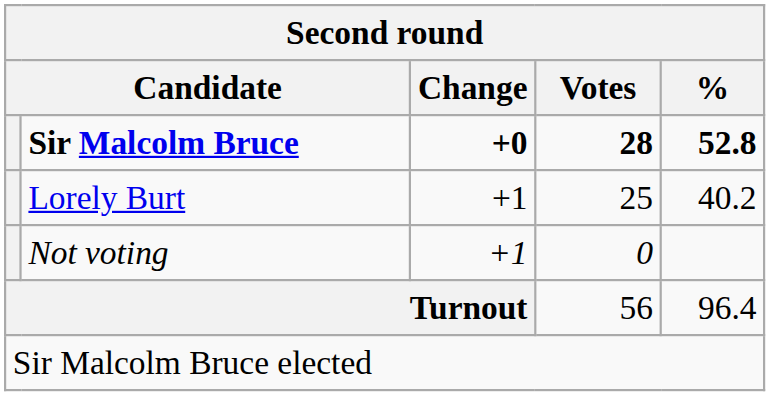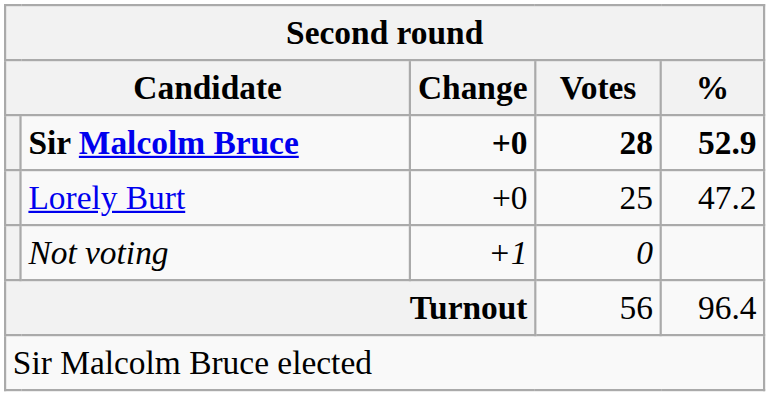(727, 142) 52.8 -> (727, 142) 52.9
(510, 197) +1 -> (510, 197) +0
(727, 197) 40.2 -> (727, 197) 47.2
